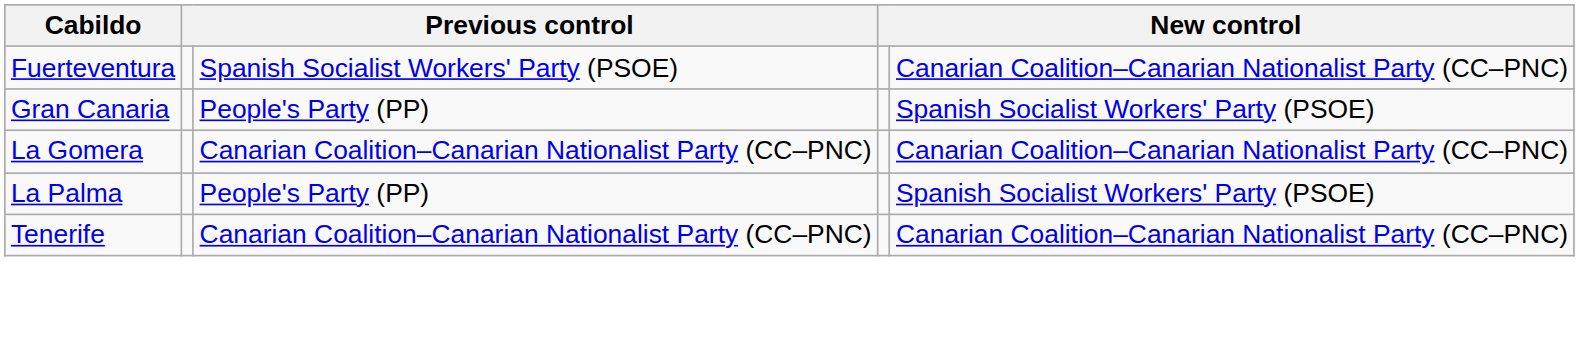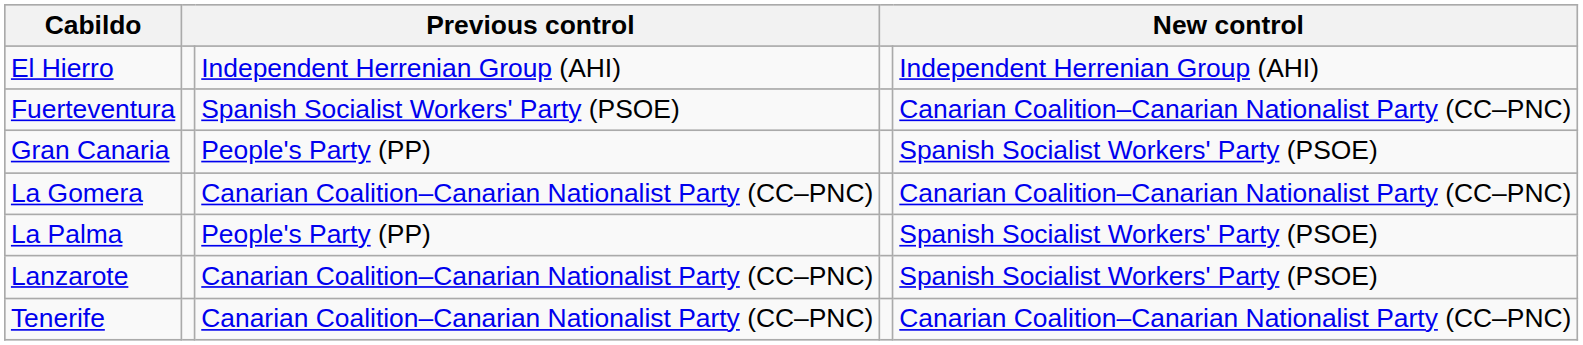+ row: (62, 67)
+ row: (70, 276)
